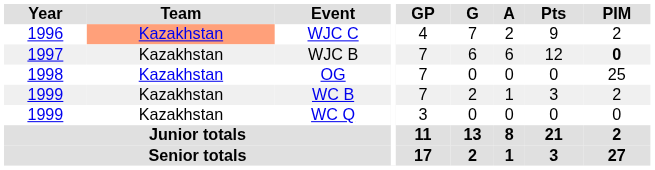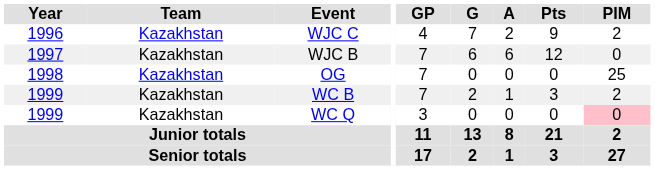(181, 34) lightsalmon background -> (181, 34) no background
(617, 54) bold -> (617, 54) normal
(617, 115) no background -> (617, 115) pink background
